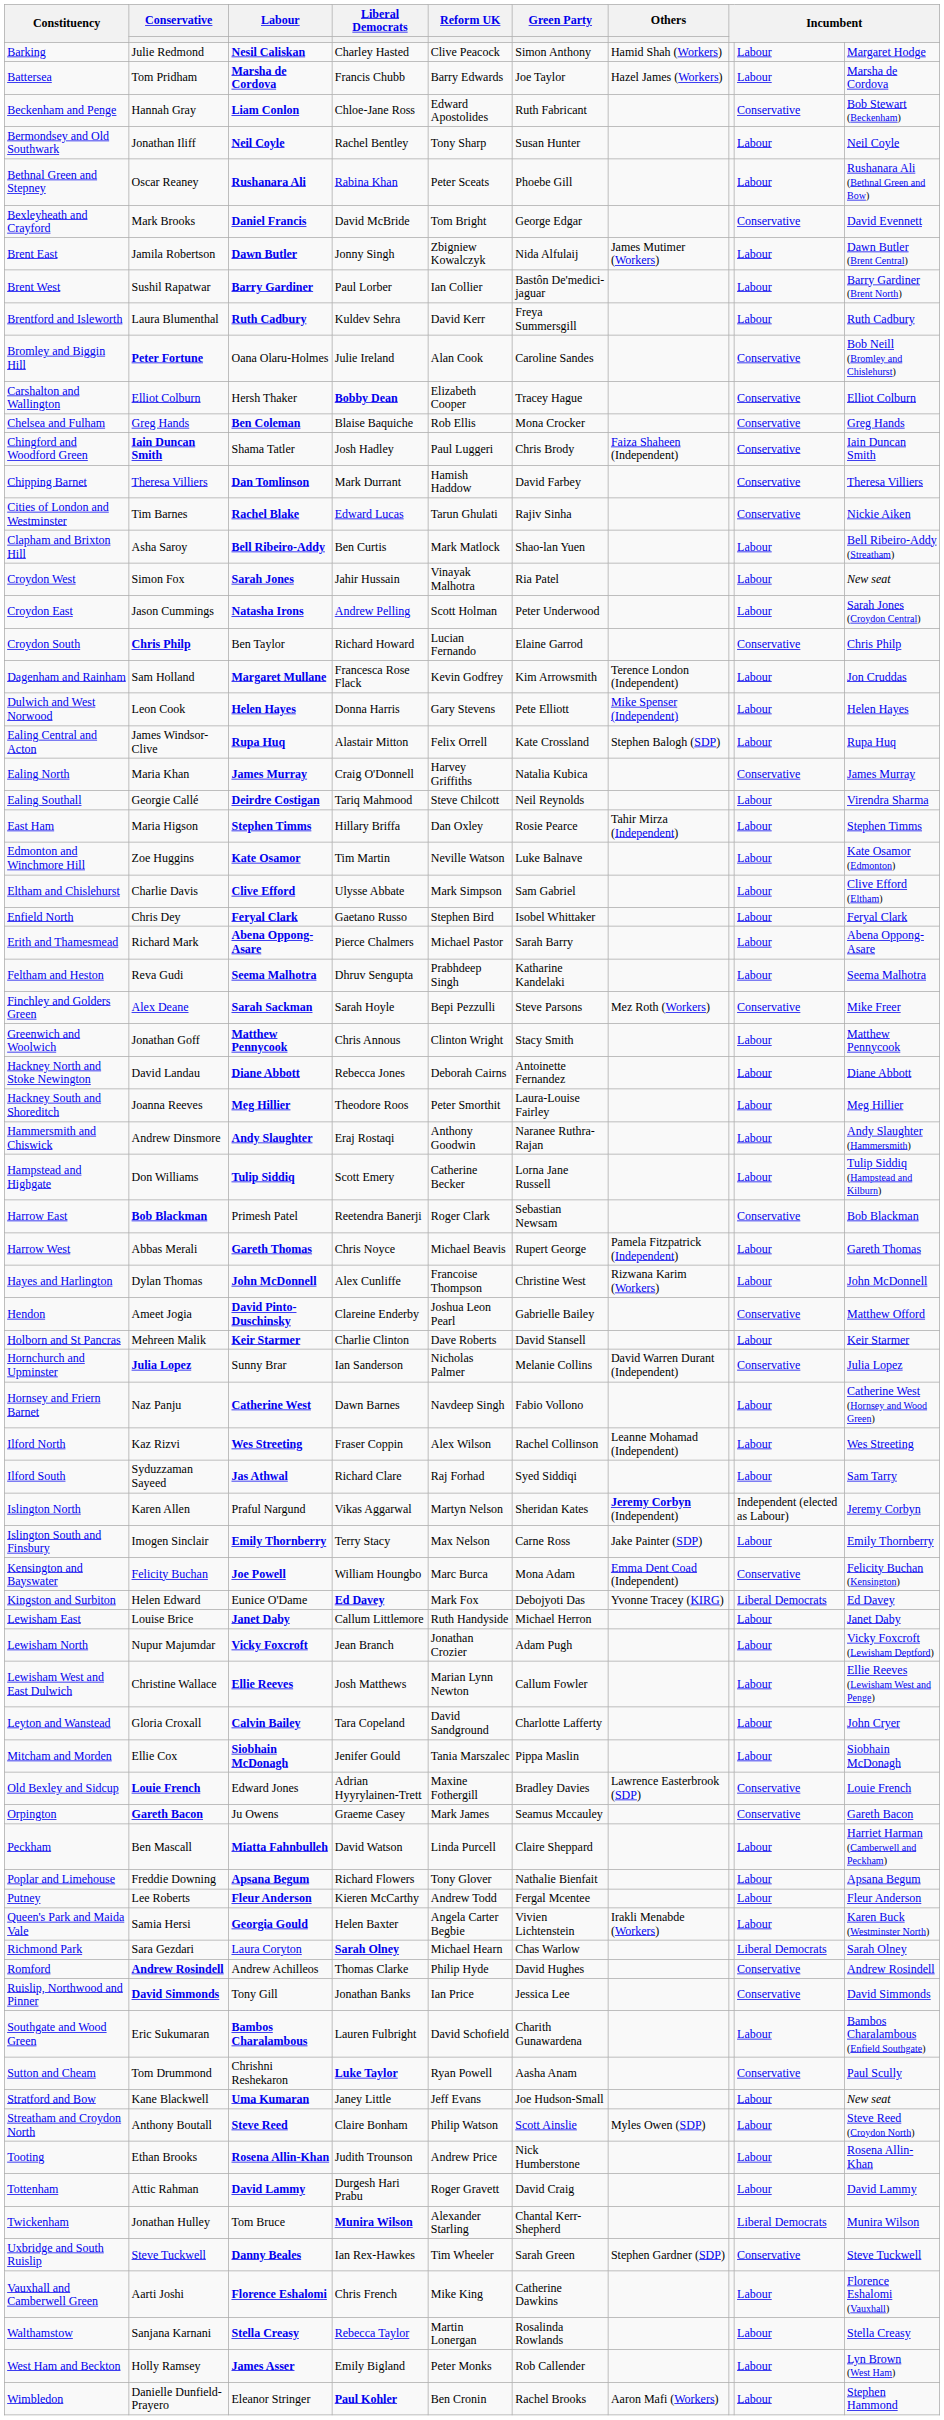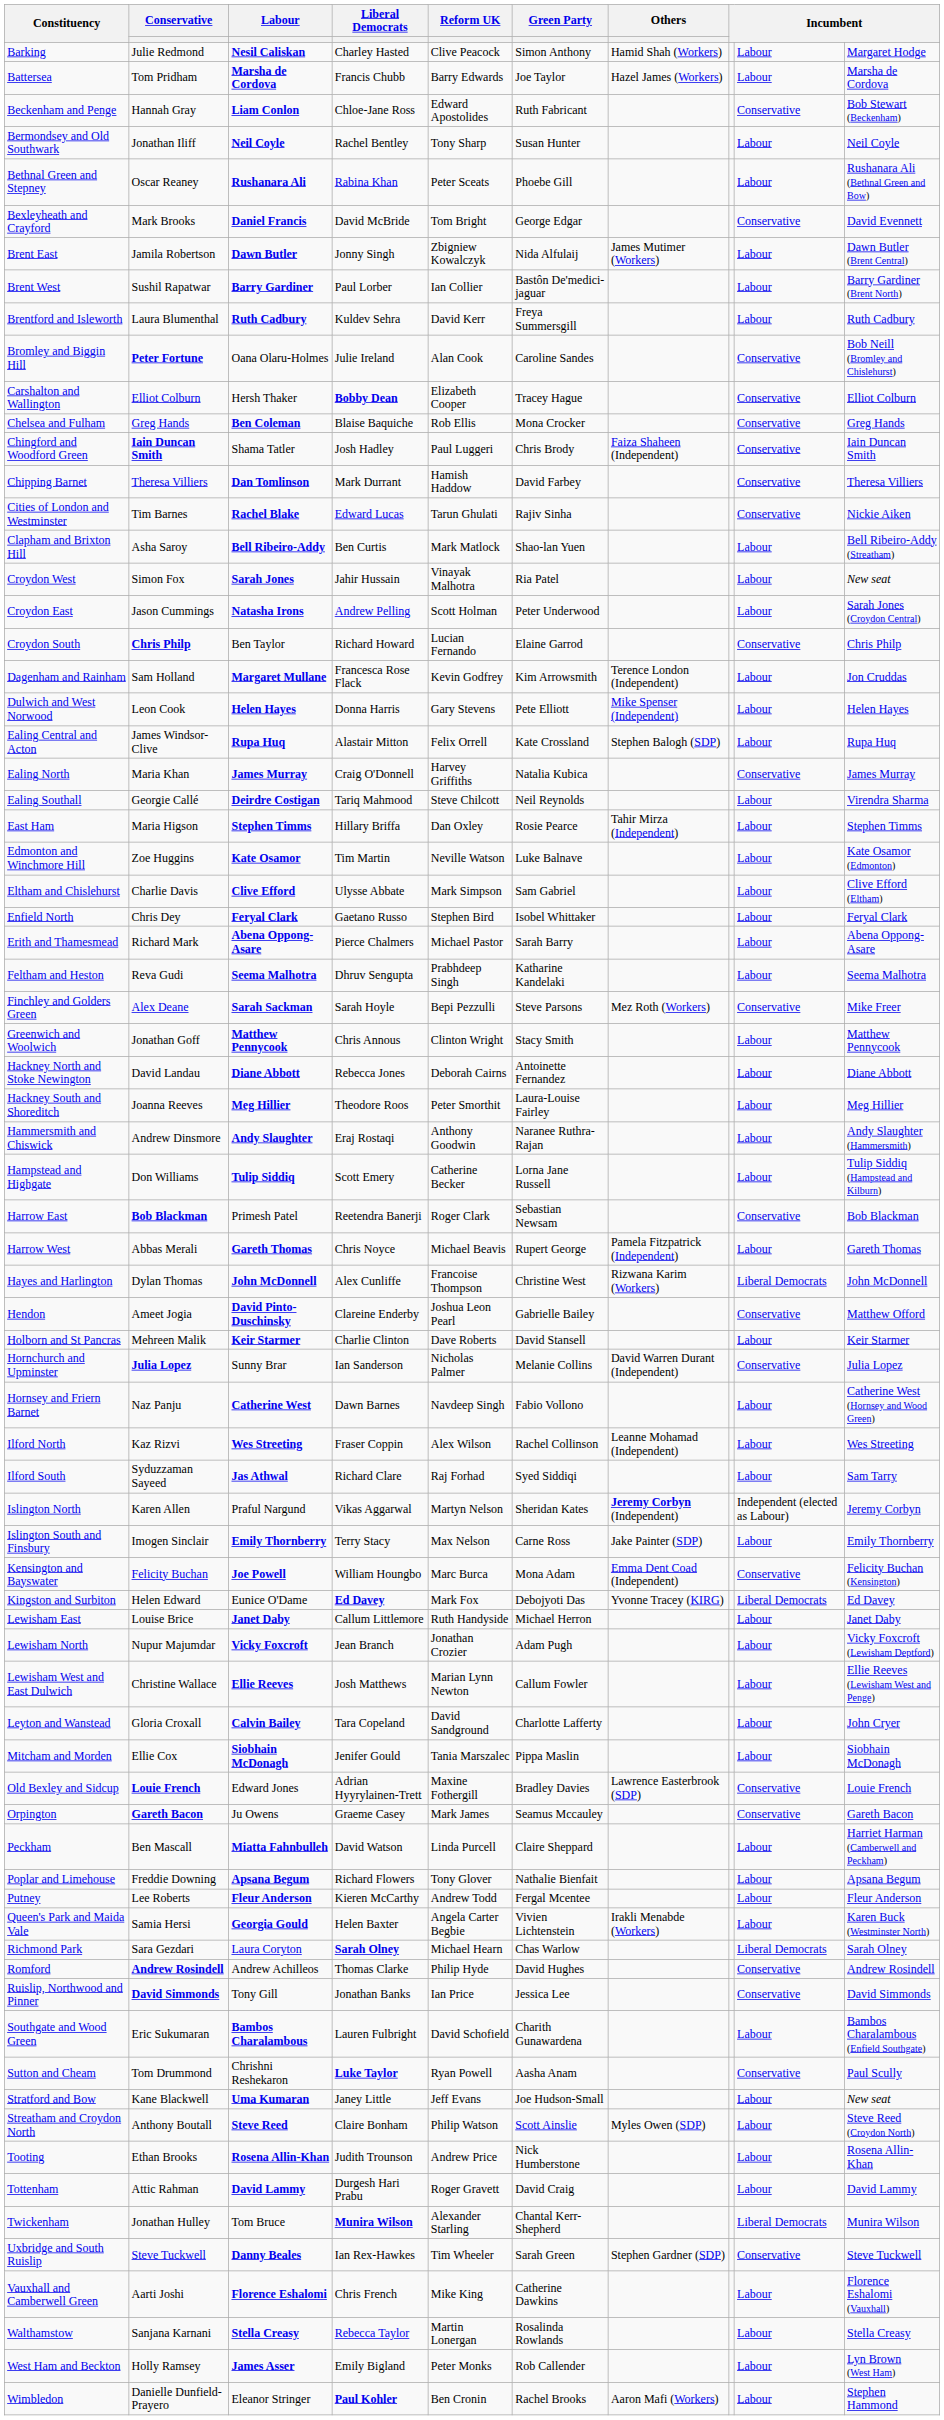(754, 1281) Labour -> (782, 1281) Liberal Democrats
